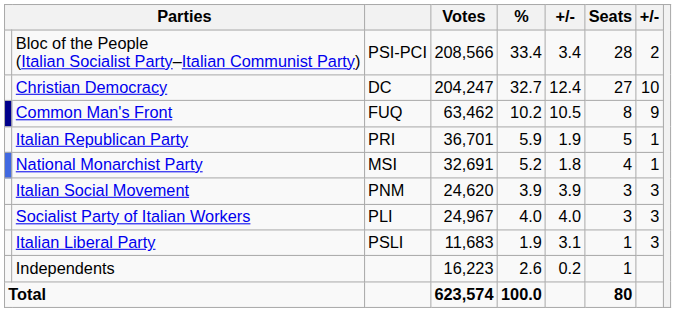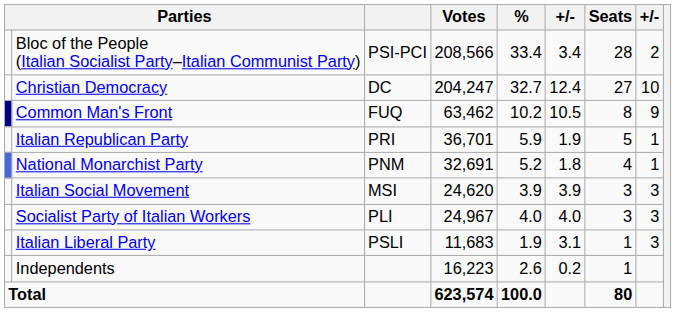(383, 165) MSI -> (386, 165) PNM
(386, 191) PNM -> (383, 191) MSI
